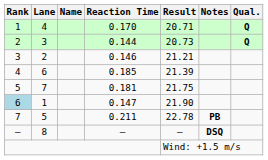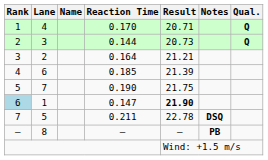(123, 57) 0.146 -> (123, 57) 0.164
(123, 87) 0.181 -> (123, 87) 0.190
(180, 102) normal -> (180, 102) bold
(215, 117) PB -> (215, 117) DSQ
(215, 132) DSQ -> (215, 132) PB
